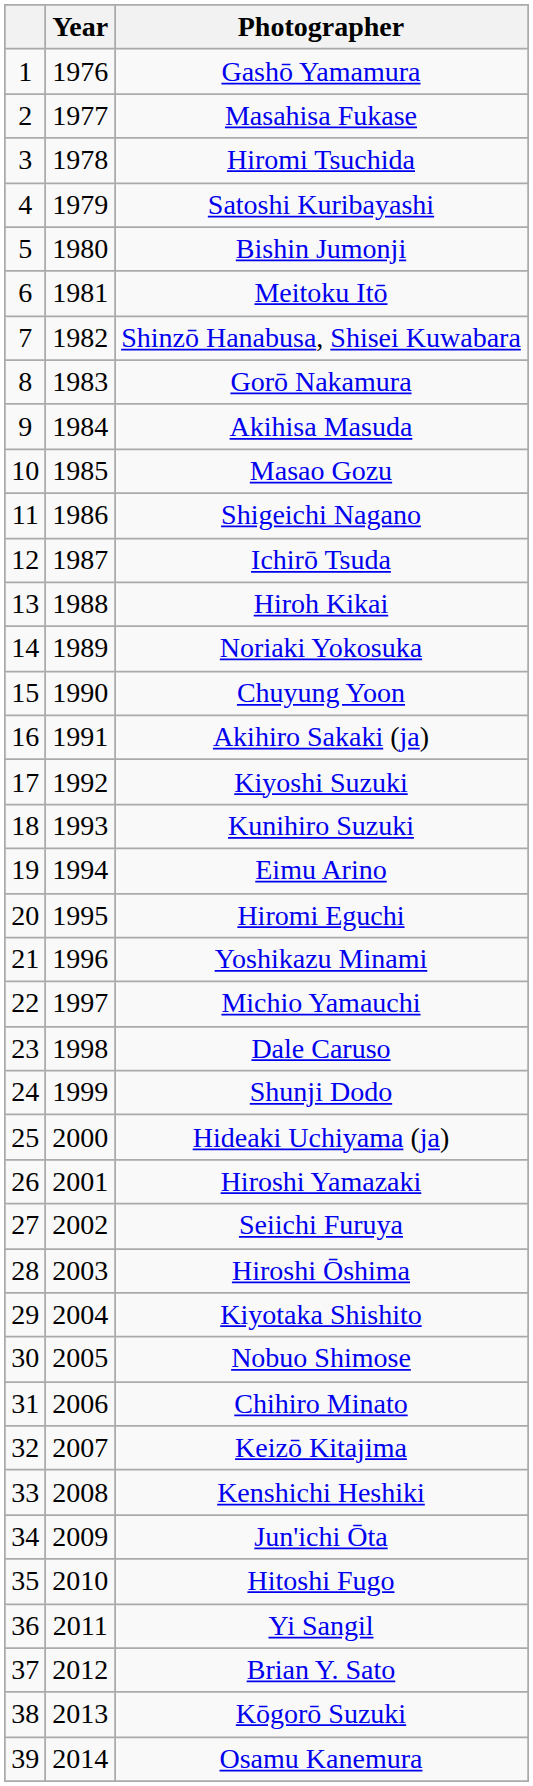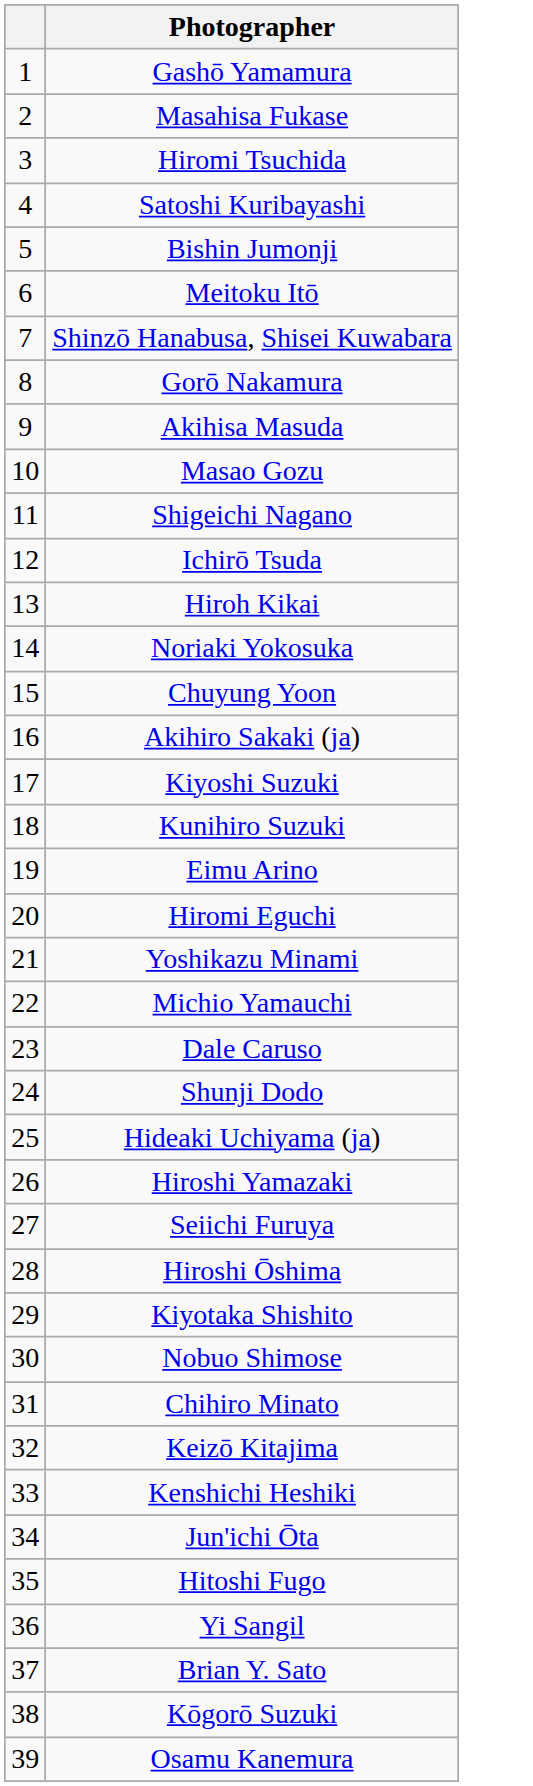- column: (80, 26)
